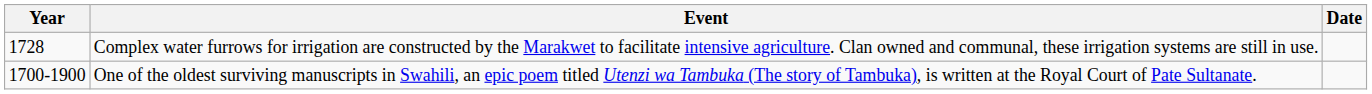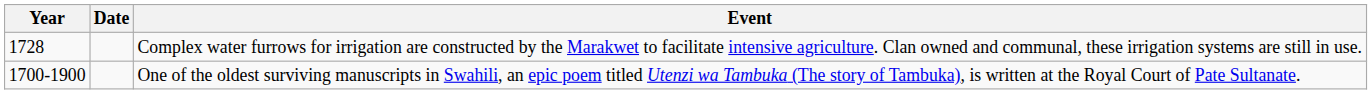columns swapped: (1344, 18) <-> (706, 18)
